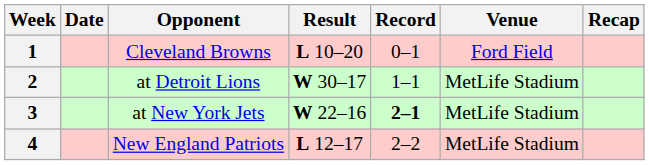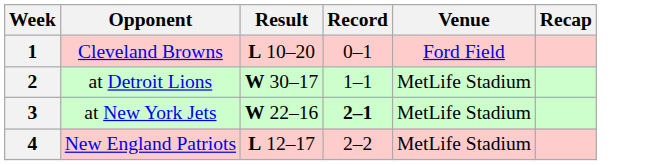- column: (84, 19)
